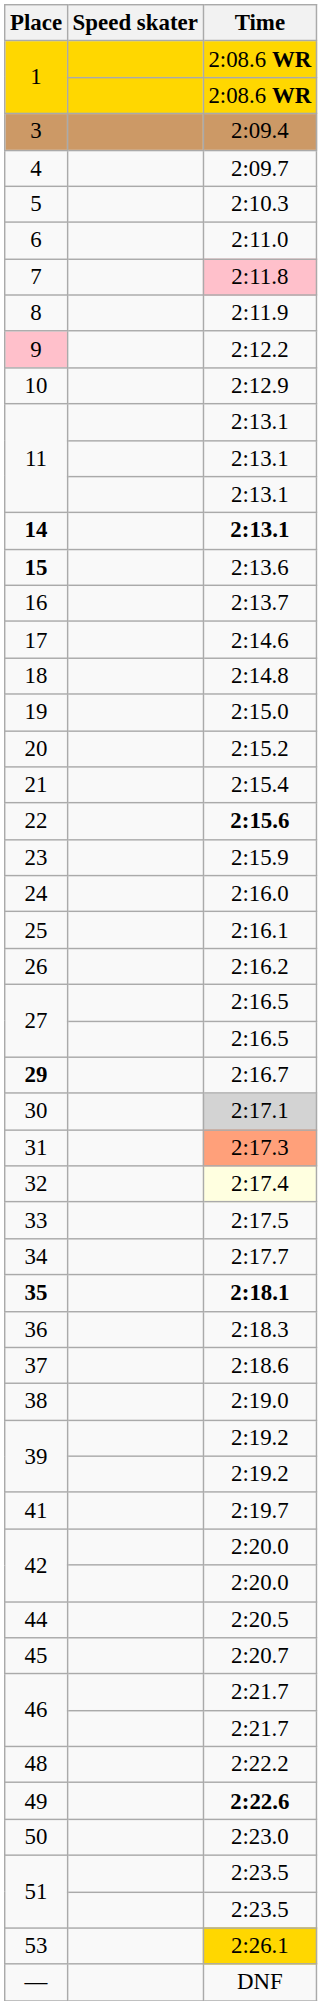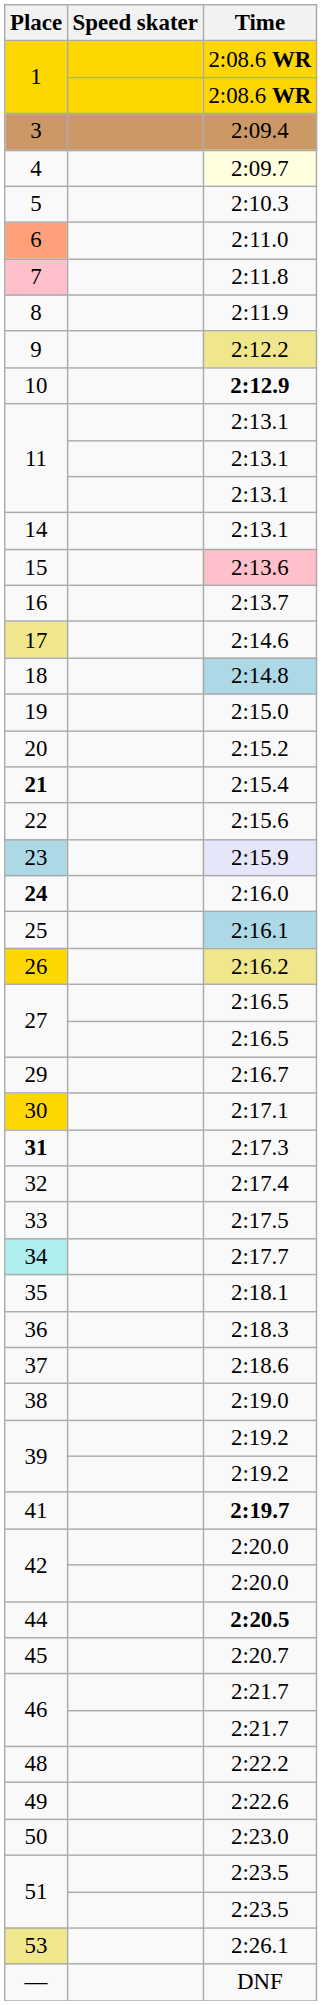(260, 167) no background -> (260, 167) lightyellow background
(36, 240) no background -> (36, 240) lightsalmon background
(36, 276) no background -> (36, 276) pink background
(260, 276) pink background -> (260, 276) no background
(36, 349) pink background -> (36, 349) no background
(260, 349) no background -> (260, 349) khaki background
(260, 385) normal -> (260, 385) bold
(36, 530) bold -> (36, 530) normal
(260, 530) bold -> (260, 530) normal
(36, 566) bold -> (36, 566) normal
(260, 566) no background -> (260, 566) pink background
(36, 639) no background -> (36, 639) khaki background
(260, 675) no background -> (260, 675) lightblue background
(36, 784) normal -> (36, 784) bold
(260, 820) bold -> (260, 820) normal
(36, 857) no background -> (36, 857) lightblue background
(260, 857) no background -> (260, 857) lavender background
(36, 893) normal -> (36, 893) bold
(260, 929) no background -> (260, 929) lightblue background
(36, 966) no background -> (36, 966) gold background
(260, 966) no background -> (260, 966) khaki background
(36, 1074) bold -> (36, 1074) normal
(36, 1111) no background -> (36, 1111) gold background
(260, 1111) lightgrey background -> (260, 1111) no background
(36, 1147) normal -> (36, 1147) bold
(260, 1147) lightsalmon background -> (260, 1147) no background
(260, 1183) lightyellow background -> (260, 1183) no background
(36, 1256) no background -> (36, 1256) paleturquoise background
(36, 1292) bold -> (36, 1292) normal
(260, 1292) bold -> (260, 1292) normal
(260, 1510) normal -> (260, 1510) bold
(260, 1619) normal -> (260, 1619) bold
(260, 1800) bold -> (260, 1800) normal
(36, 1945) no background -> (36, 1945) khaki background
(260, 1945) gold background -> (260, 1945) no background
